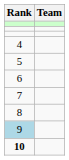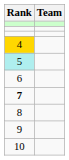(19, 44) no background -> (19, 44) gold background
(19, 61) no background -> (19, 61) paleturquoise background
(19, 95) normal -> (19, 95) bold
(19, 129) lightblue background -> (19, 129) no background
(19, 146) bold -> (19, 146) normal
